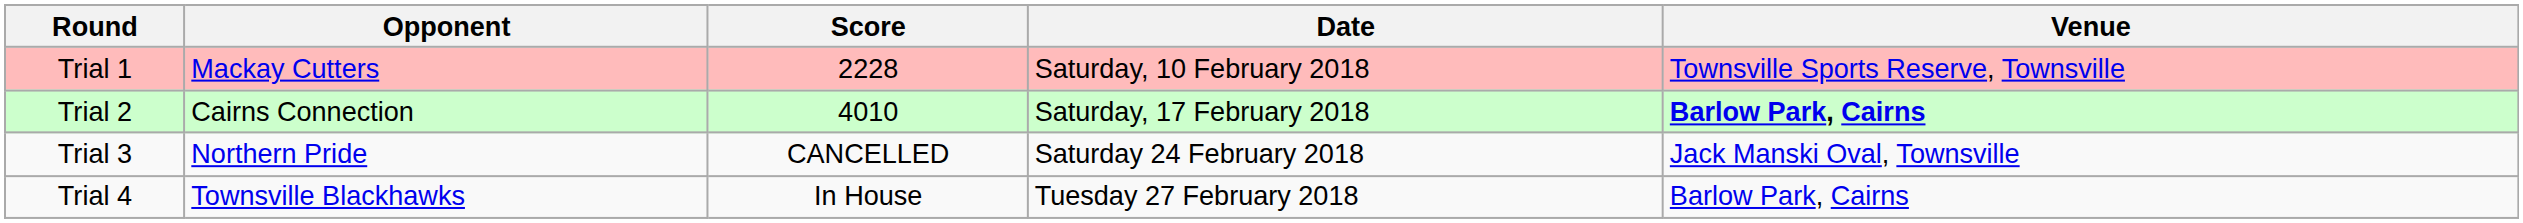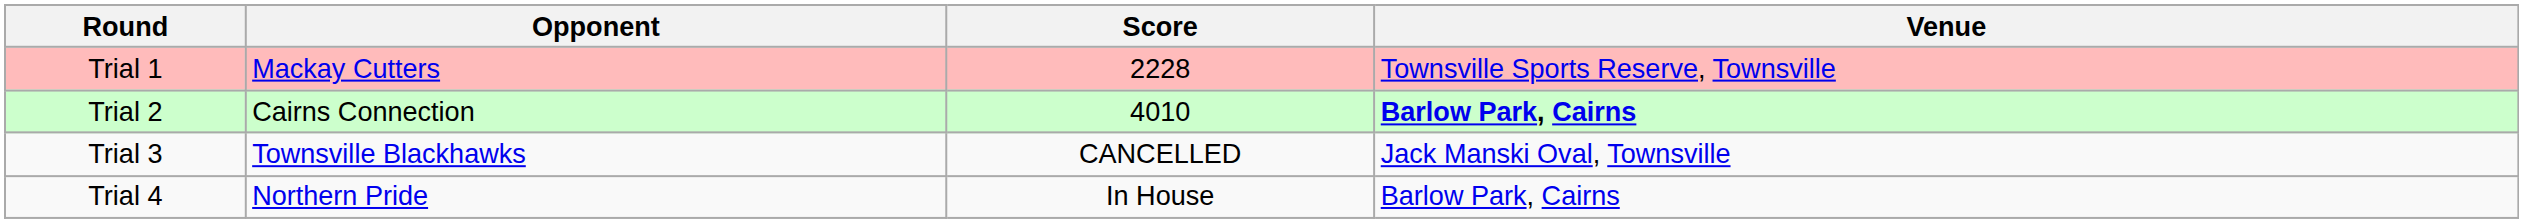- column: (1346, 26)
(279, 154) Northern Pride -> (389, 154) Townsville Blackhawks
(328, 197) Townsville Blackhawks -> (340, 197) Northern Pride
